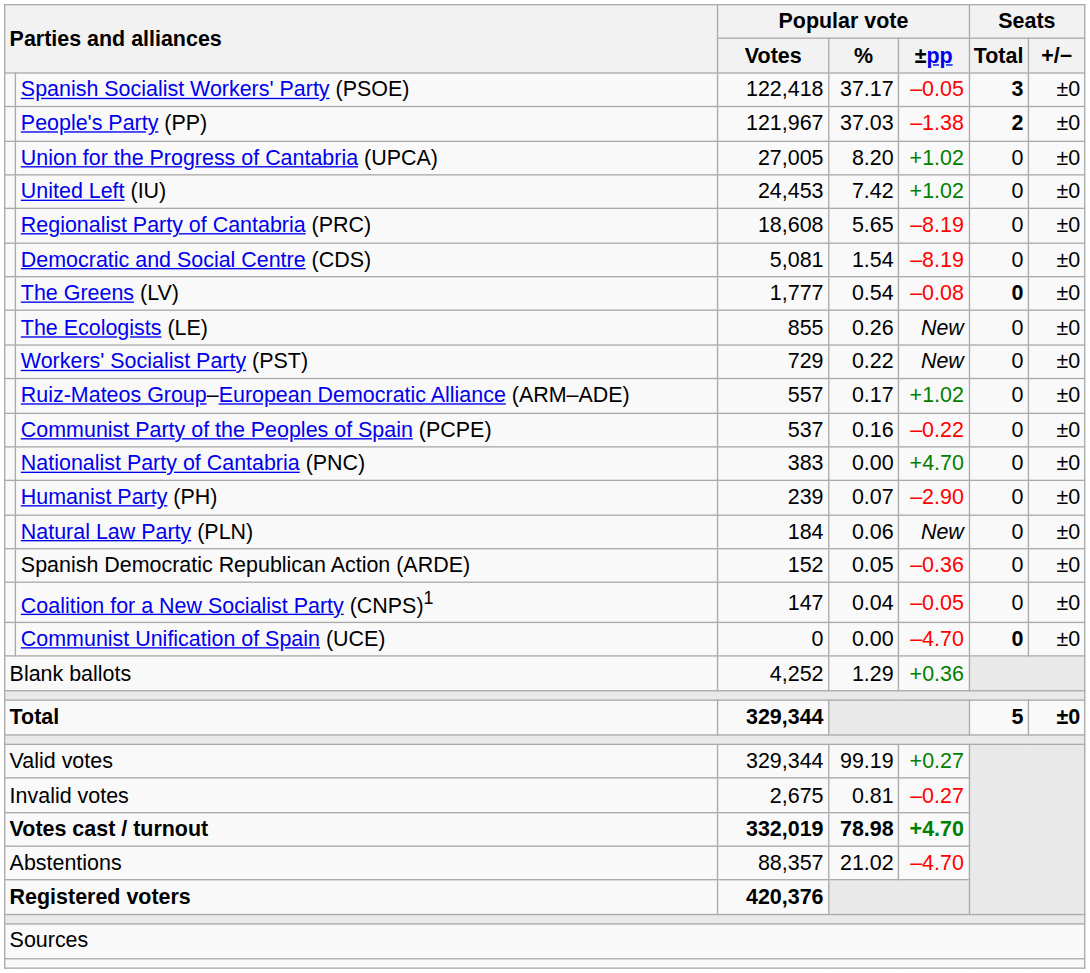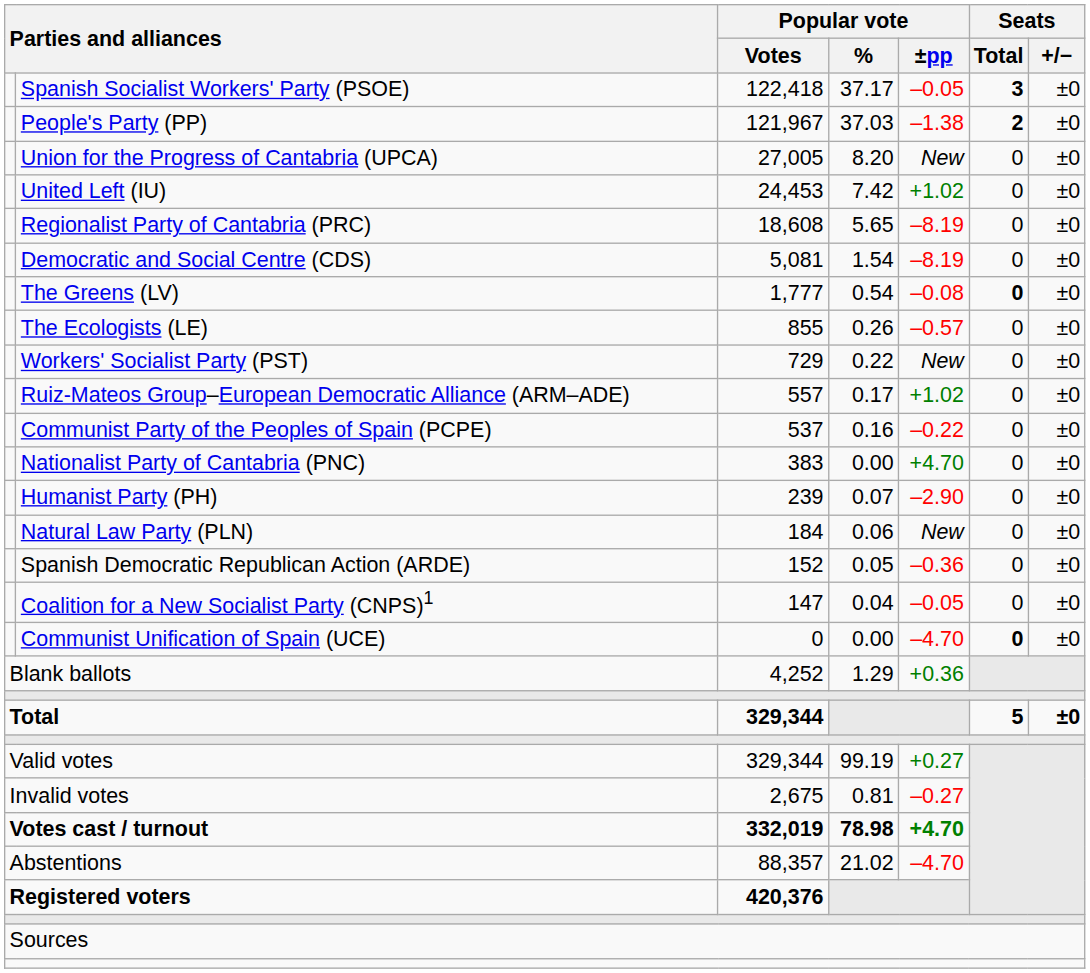(937, 157) +1.02 -> (942, 157) New
(942, 327) New -> (937, 327) –0.57
